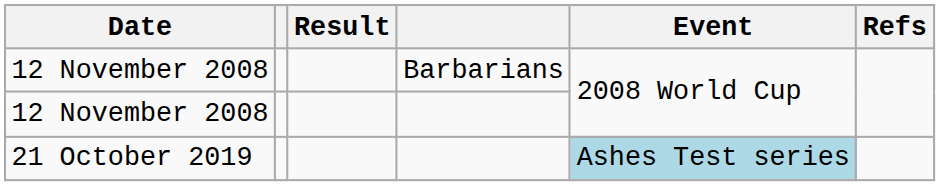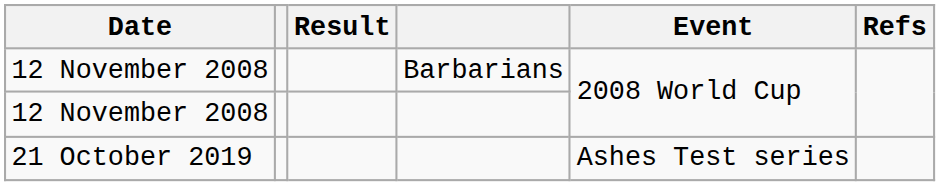(713, 158) lightblue background -> (713, 158) no background
